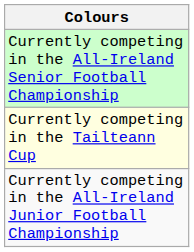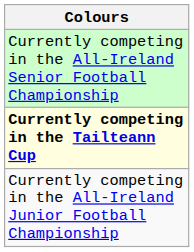(96, 138) normal -> (96, 138) bold
